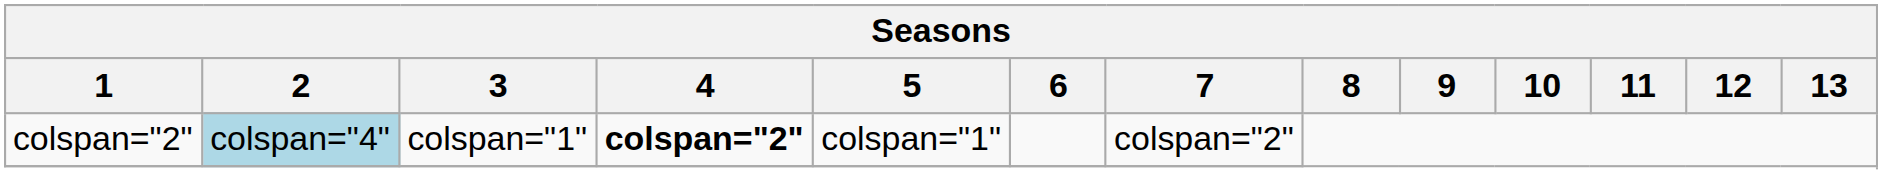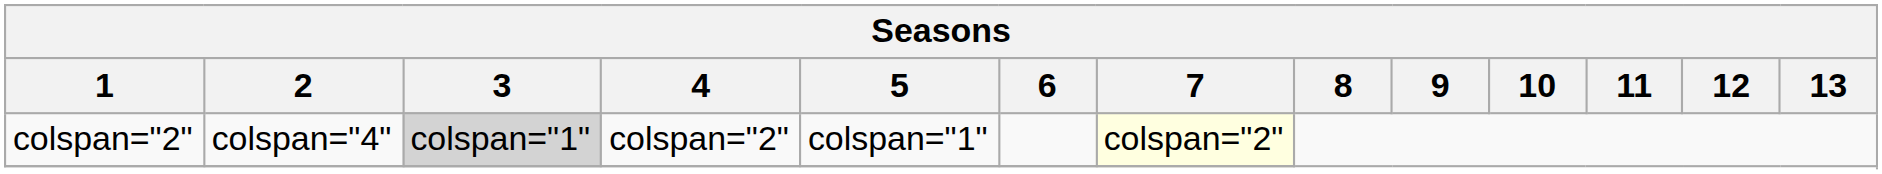(300, 138) lightblue background -> (301, 138) no background
(497, 138) no background -> (500, 138) lightgrey background
(704, 138) bold -> (699, 138) normal
(1204, 138) no background -> (1193, 138) lightyellow background
